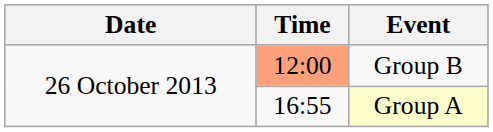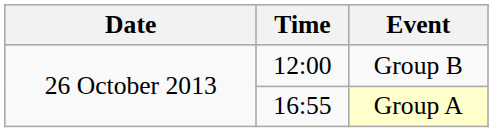(302, 65) lightsalmon background -> (302, 65) no background
